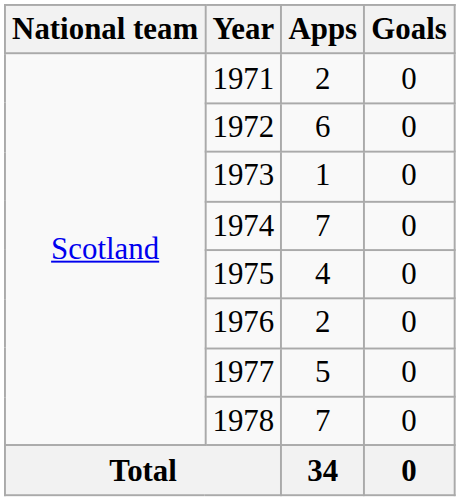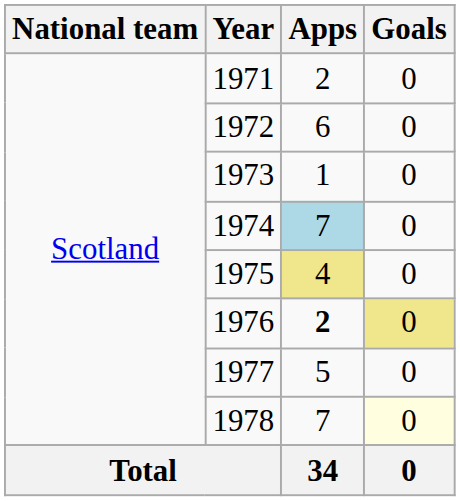(323, 224) no background -> (323, 224) lightblue background
(323, 273) no background -> (323, 273) khaki background
(323, 322) normal -> (323, 322) bold
(409, 322) no background -> (409, 322) khaki background
(409, 420) no background -> (409, 420) lightyellow background
